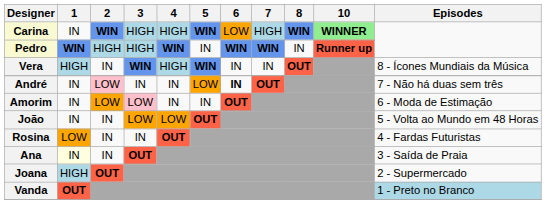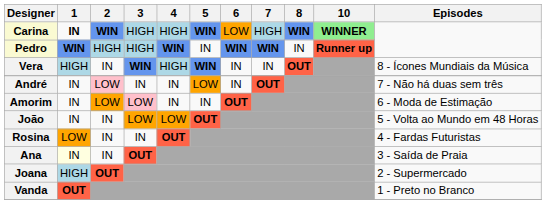(74, 31) normal -> (74, 31) bold
(236, 84) bold -> (236, 84) normal
(426, 191) lightblue background -> (426, 191) no background
